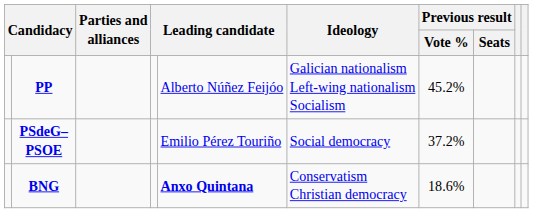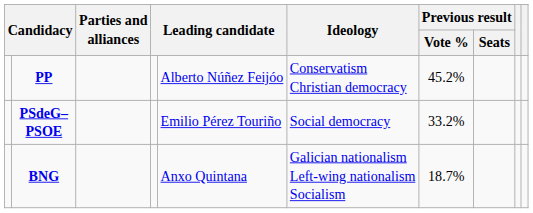(353, 87) Galician nationalism Left-wing nationalism Socialism -> (348, 77) Conservatism Christian democracy
(446, 141) 37.2% -> (446, 122) 33.2%
(207, 185) bold -> (204, 176) normal
(348, 185) Conservatism Christian democracy -> (353, 176) Galician nationalism Left-wing nationalism Socialism
(446, 185) 18.6% -> (446, 176) 18.7%
